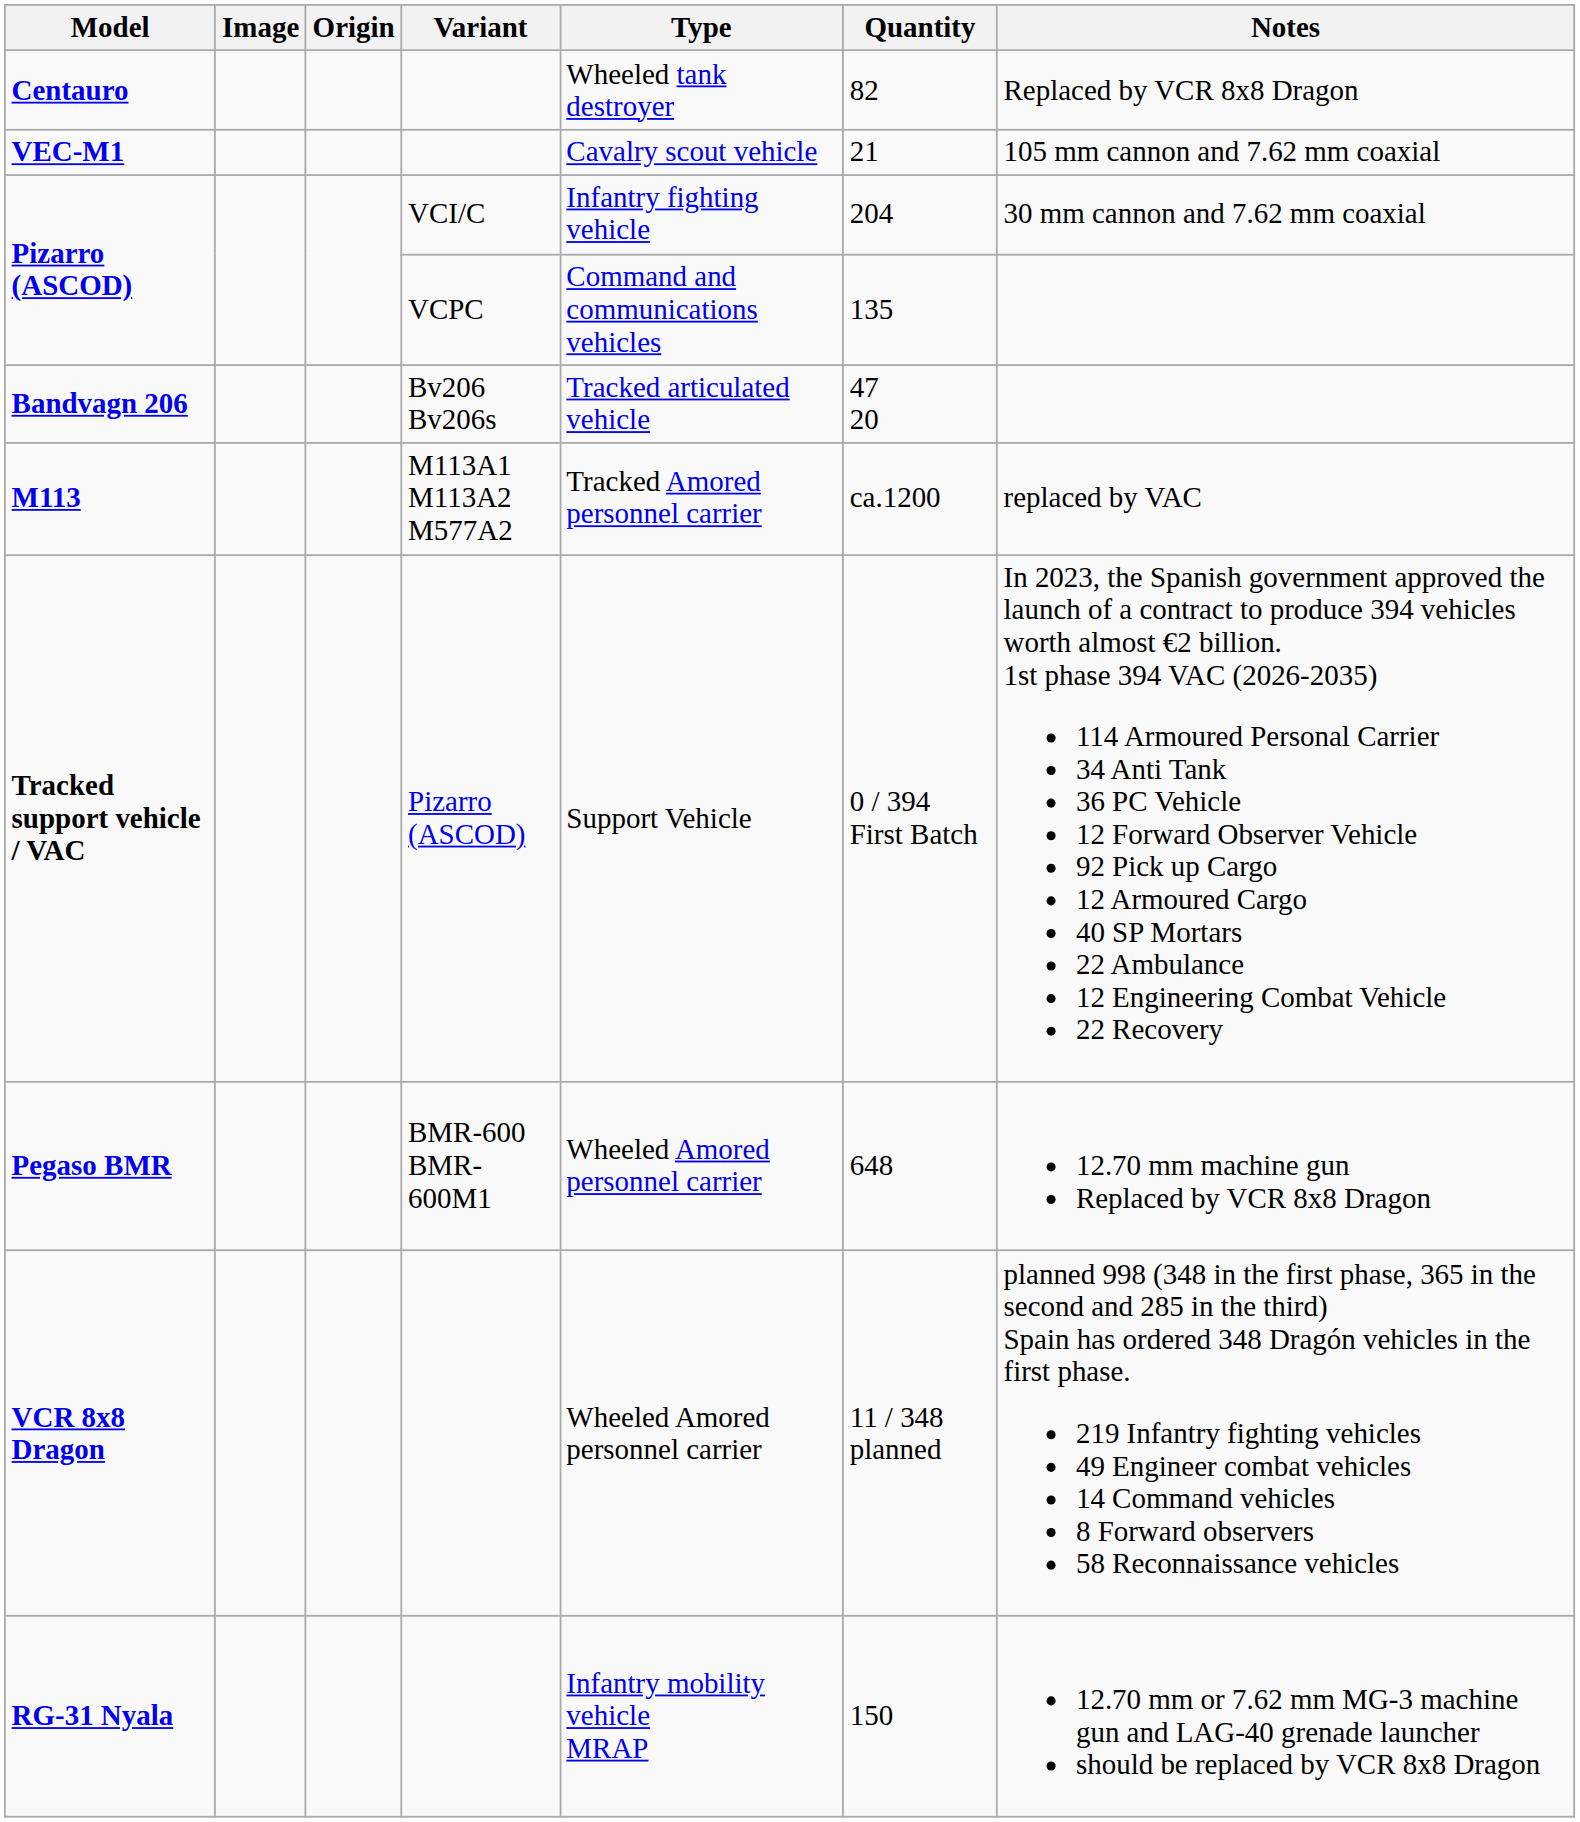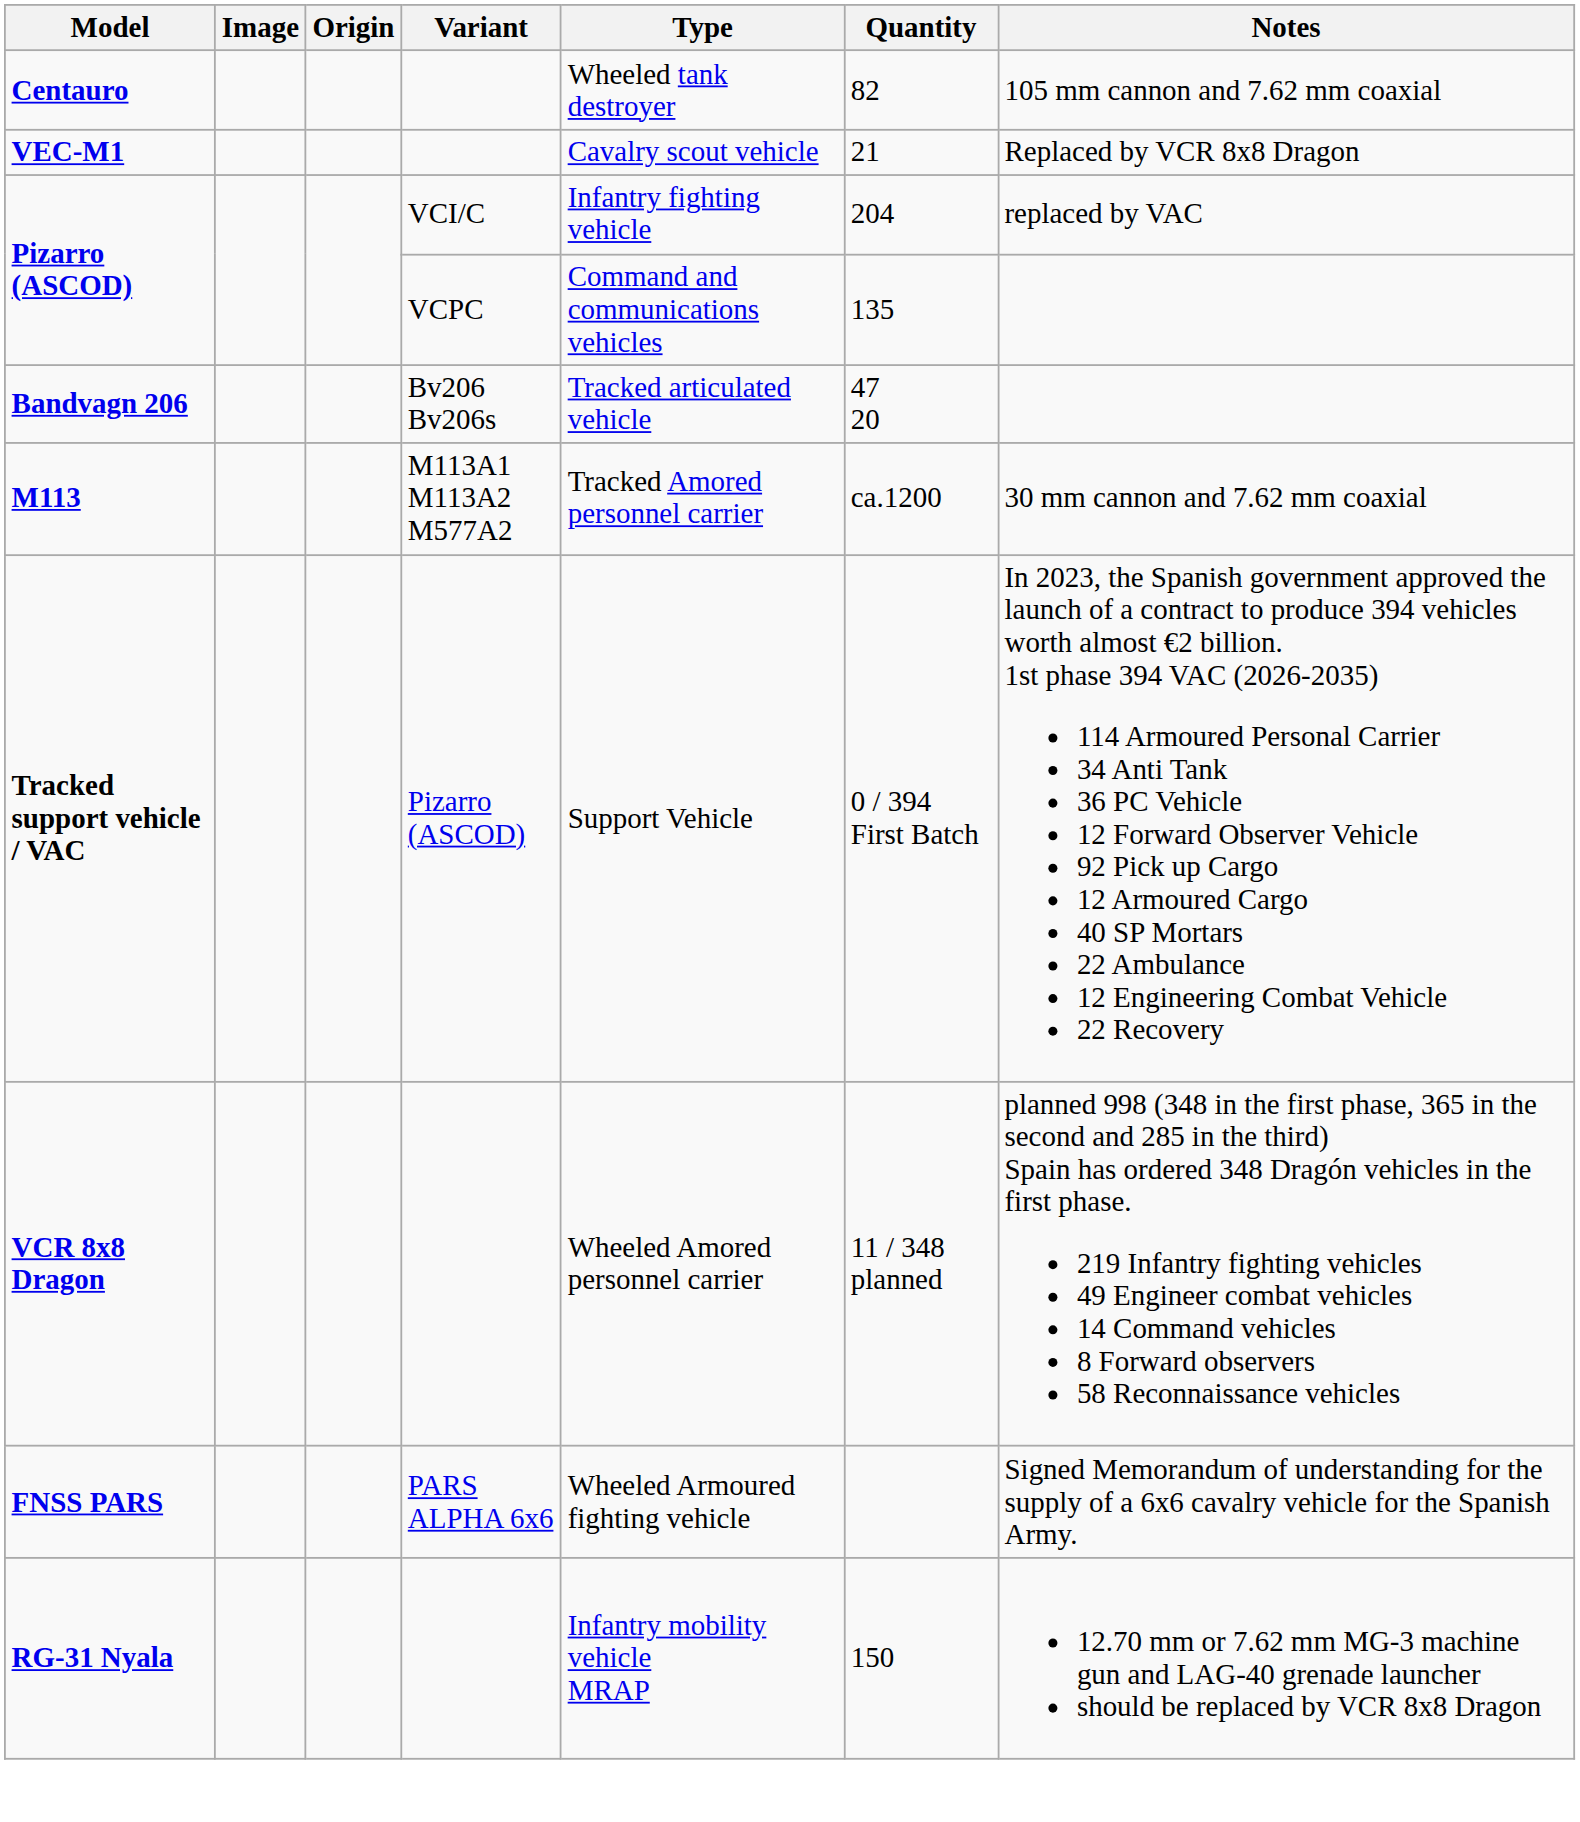(1181, 89) Replaced by VCR 8x8 Dragon -> (1223, 89) 105 mm cannon and 7.62 mm coaxial
(1222, 151) 105 mm cannon and 7.62 mm coaxial -> (1182, 151) Replaced by VCR 8x8 Dragon
(1215, 214) 30 mm cannon and 7.62 mm coaxial -> (1104, 214) replaced by VAC
(1103, 498) replaced by VAC -> (1216, 498) 30 mm cannon and 7.62 mm coaxial
- row: (92, 1165)
+ row: (87, 1501)
